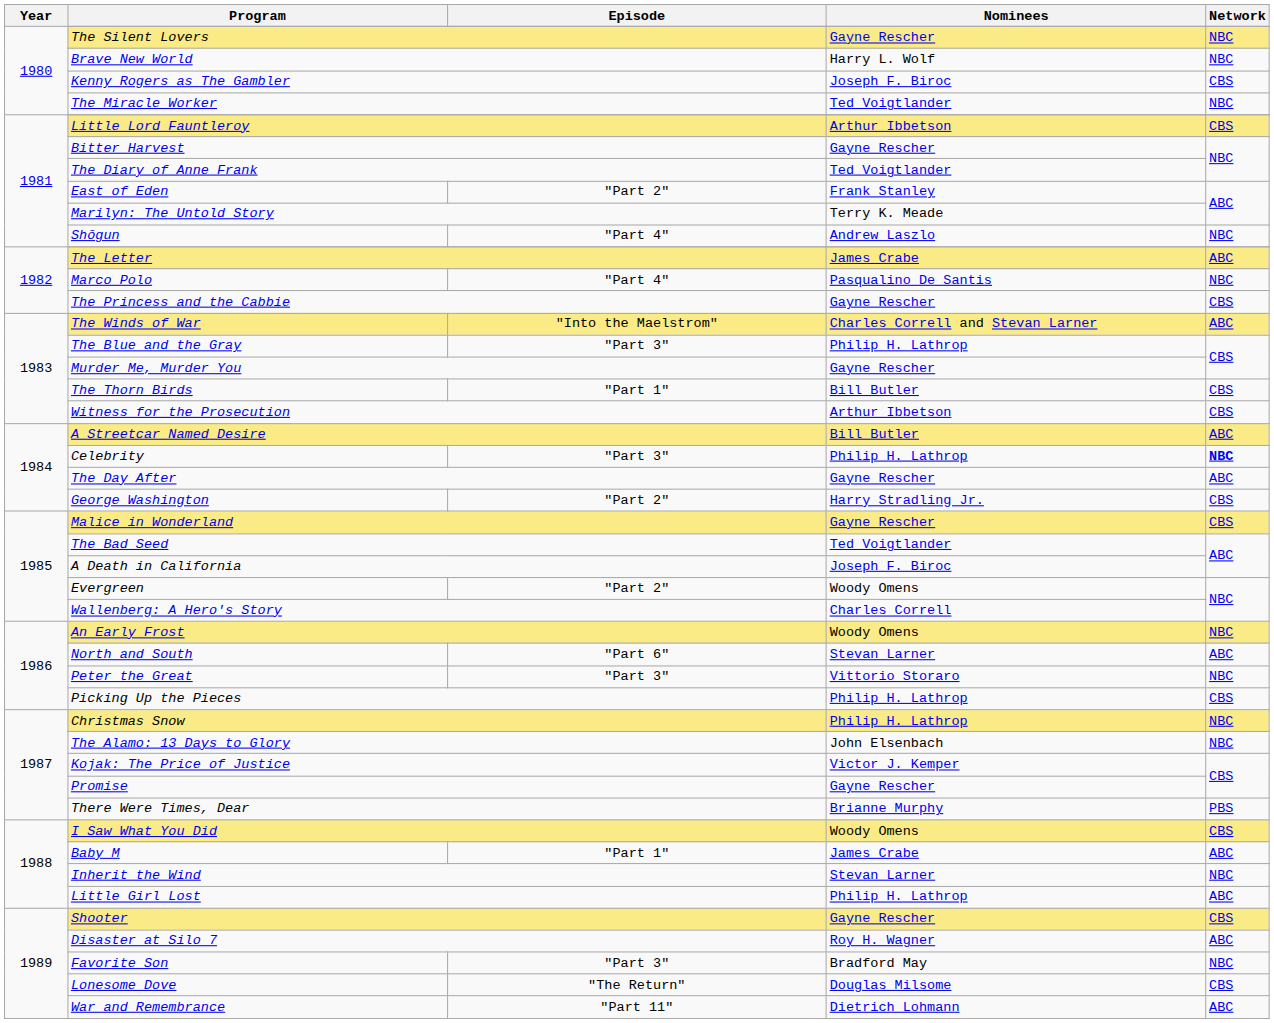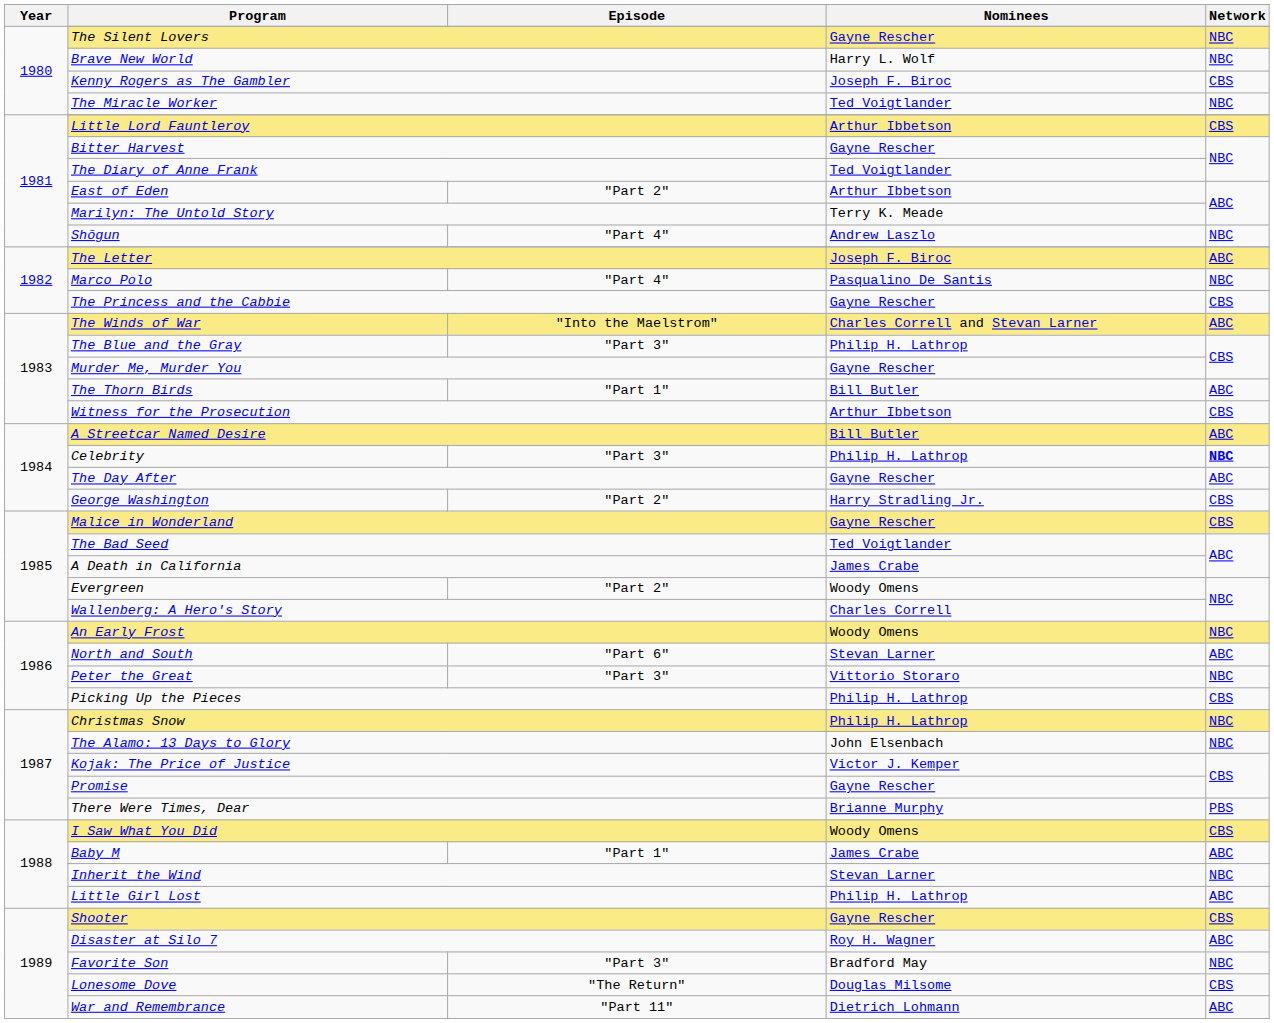(882, 192) Frank Stanley -> (891, 192) Arthur Ibbetson
(874, 258) James Crabe -> (891, 258) Joseph F. Biroc
(1221, 390) CBS -> (1221, 390) ABC
(891, 566) Joseph F. Biroc -> (874, 566) James Crabe
